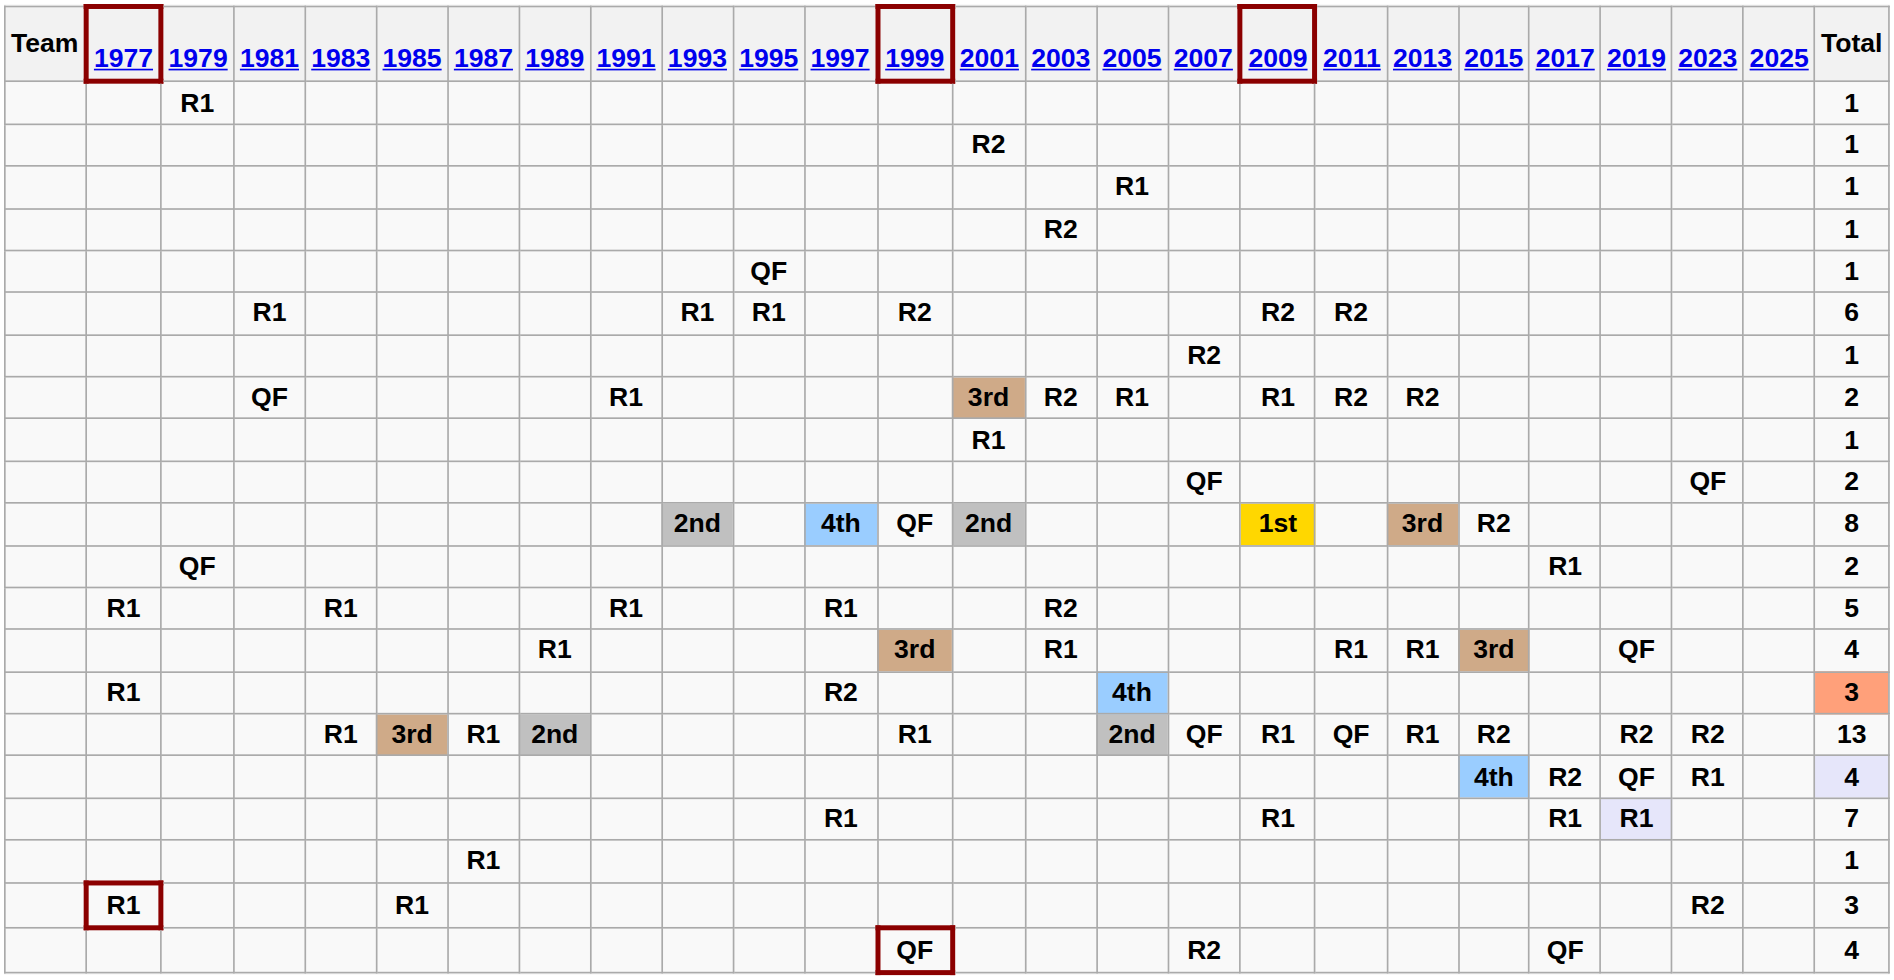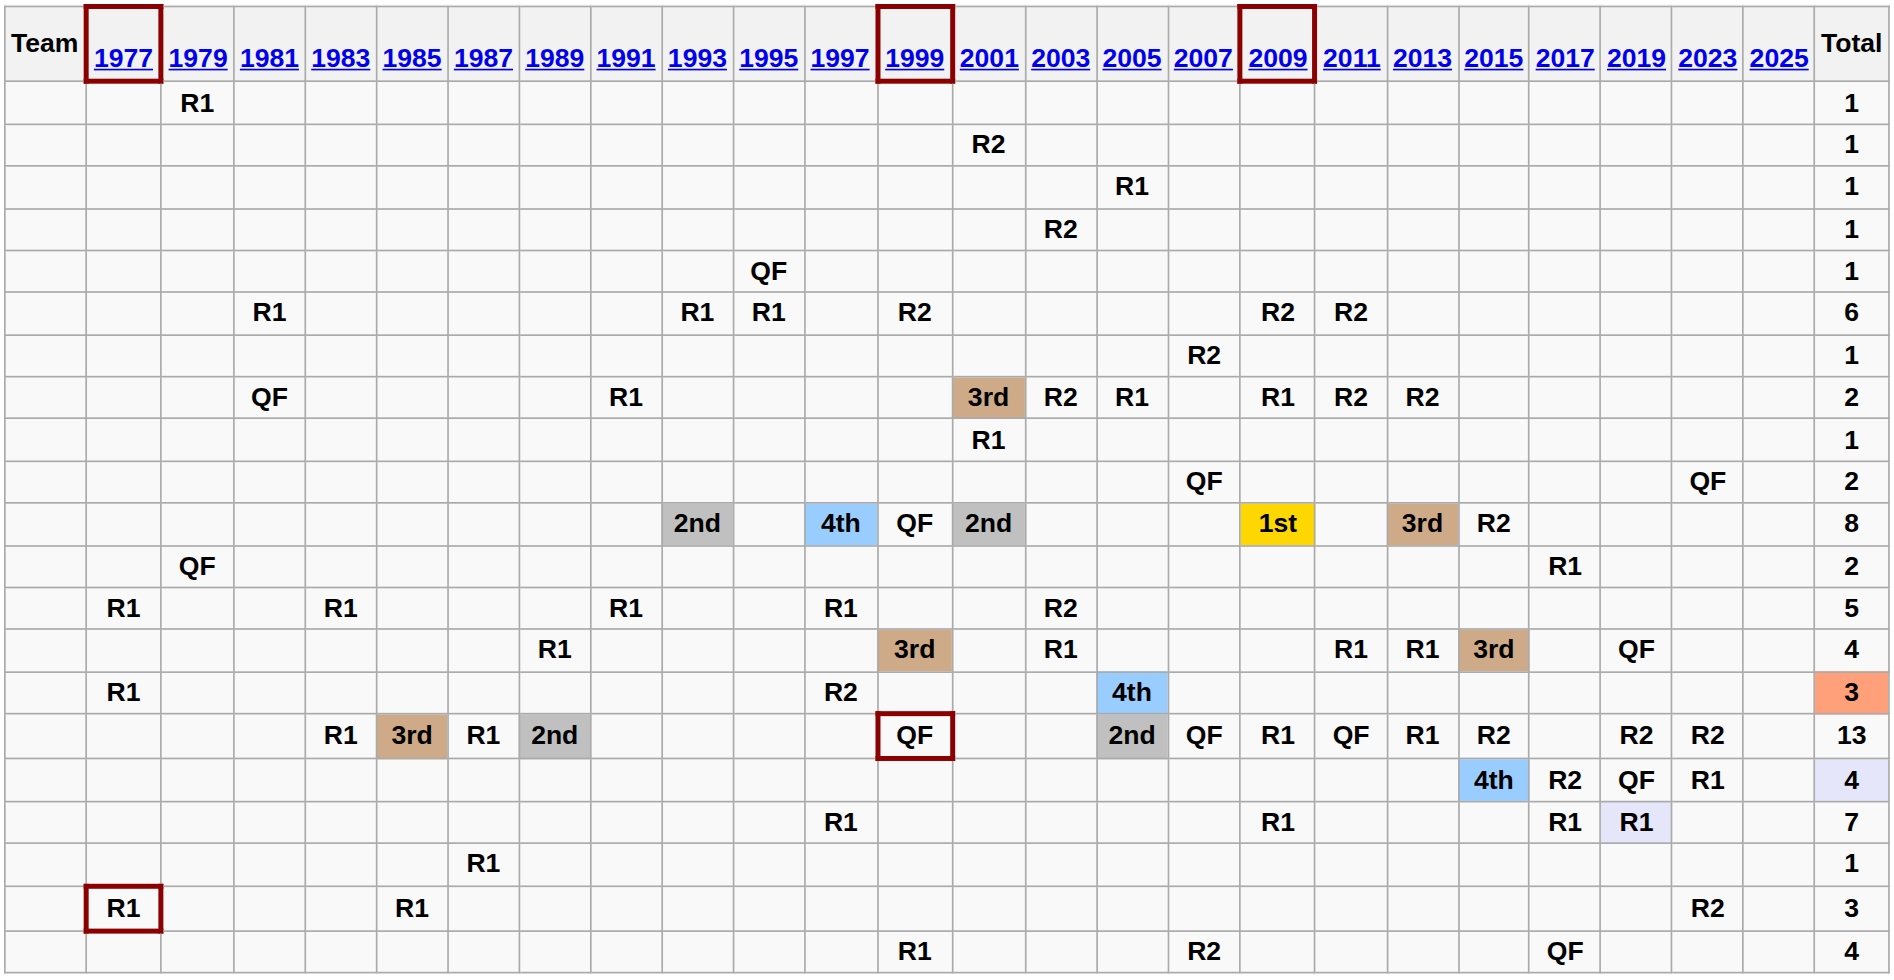(915, 734) R1 -> (915, 736) QF
(915, 949) QF -> (915, 951) R1
